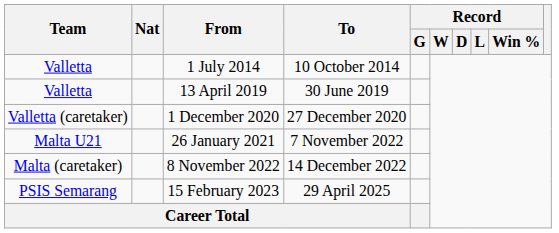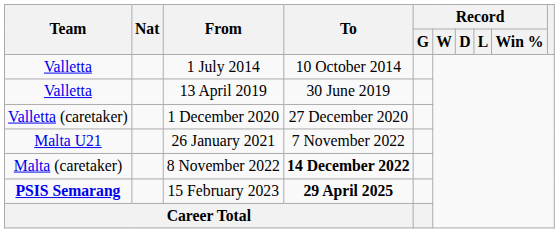(347, 166) normal -> (348, 166) bold
(68, 191) normal -> (68, 191) bold
(347, 191) normal -> (348, 191) bold
